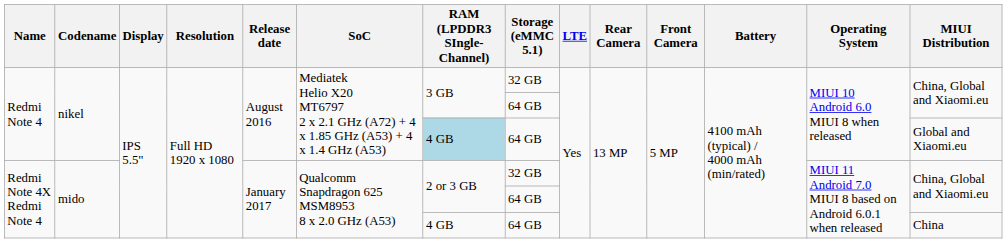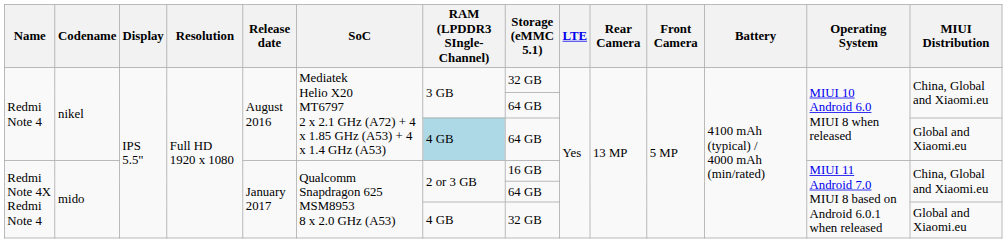(525, 173) 32 GB -> (525, 170) 16 GB
(525, 225) 64 GB -> (525, 220) 32 GB
(928, 225) China -> (941, 220) Global and Xiaomi.eu
